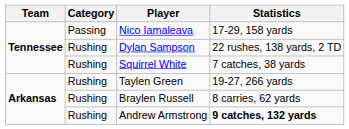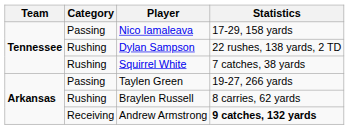(87, 81) Rushing -> (86, 81) Passing
(87, 115) Rushing -> (91, 115) Receiving
